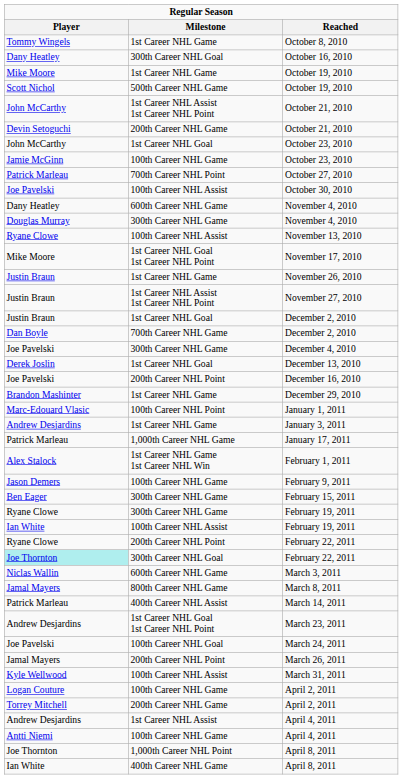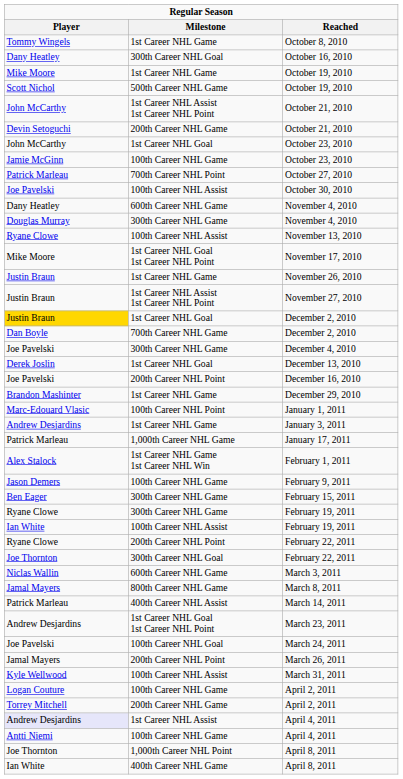(31, 318) no background -> (31, 318) gold background
(32, 557) paleturquoise background -> (32, 557) no background
(44, 720) no background -> (44, 720) lavender background
